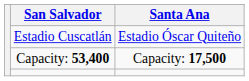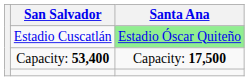(179, 36) no background -> (179, 36) lightgreen background
